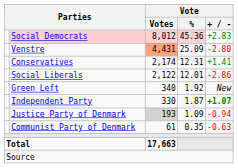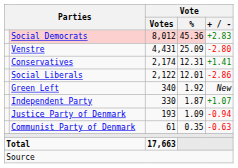(164, 50) lightsalmon background -> (164, 50) no background
(219, 101) bold -> (219, 101) normal
(169, 114) lightgrey background -> (169, 114) no background
